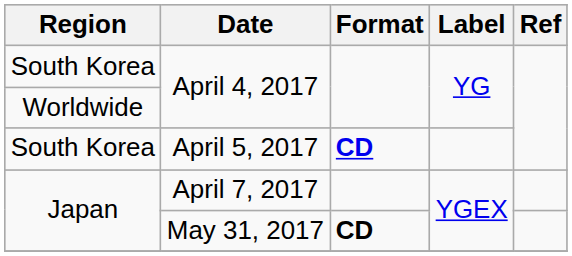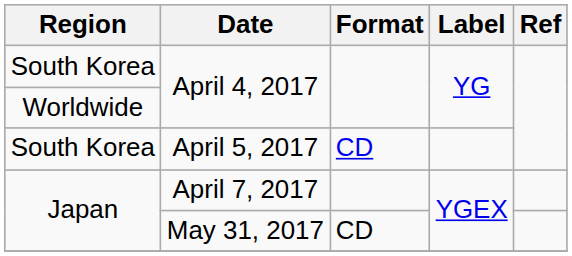(355, 148) bold -> (355, 148) normal
(355, 230) bold -> (355, 230) normal
